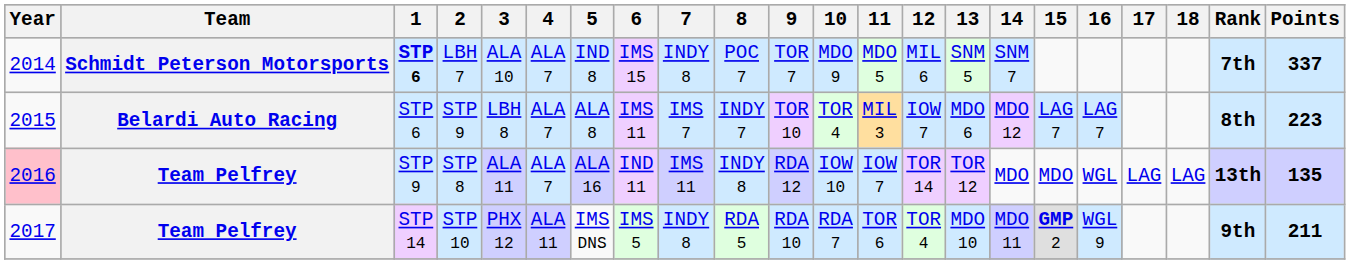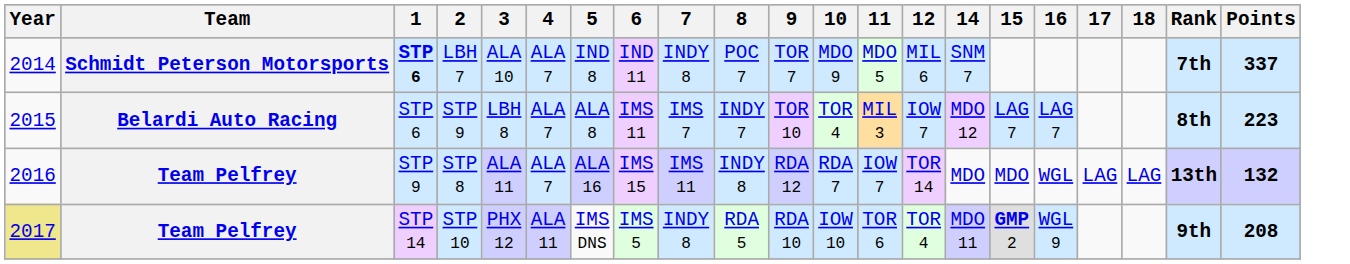- column: (968, 21)
(636, 64) IMS 15 -> (636, 64) IND 11
(33, 176) pink background -> (33, 176) no background
(636, 175) IND 11 -> (636, 175) IMS 15
(836, 175) IOW 10 -> (836, 175) RDA 7
(1305, 176) 135 -> (1261, 176) 132
(33, 231) no background -> (33, 231) khaki background
(836, 230) RDA 7 -> (836, 230) IOW 10
(1305, 231) 211 -> (1261, 231) 208
